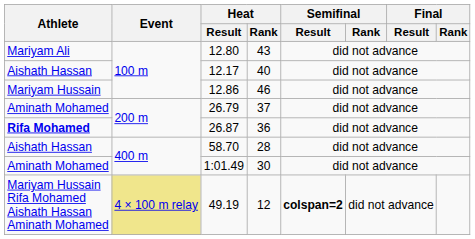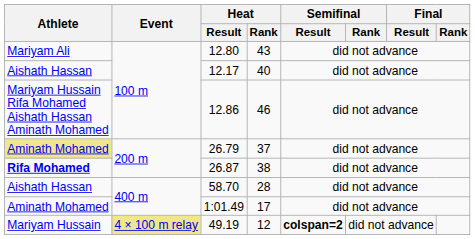(54, 90) Mariyam Hussain -> (58, 110) Mariyam Hussain Rifa Mohamed Aishath Hassan Aminath Mohamed
(58, 109) no background -> (58, 149) khaki background
(264, 128) 36 -> (264, 168) 38
(264, 166) 30 -> (264, 206) 17
(58, 205) Mariyam Hussain Rifa Mohamed Aishath Hassan Aminath Mohamed -> (54, 226) Mariyam Hussain
